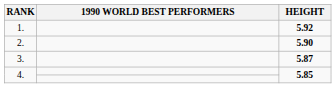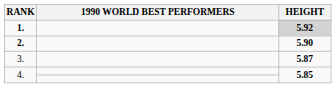(21, 28) normal -> (21, 28) bold
(305, 28) no background -> (305, 28) lightgrey background
(21, 44) normal -> (21, 44) bold
